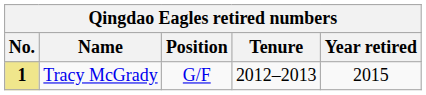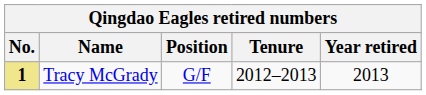(371, 75) 2015 -> (371, 75) 2013
